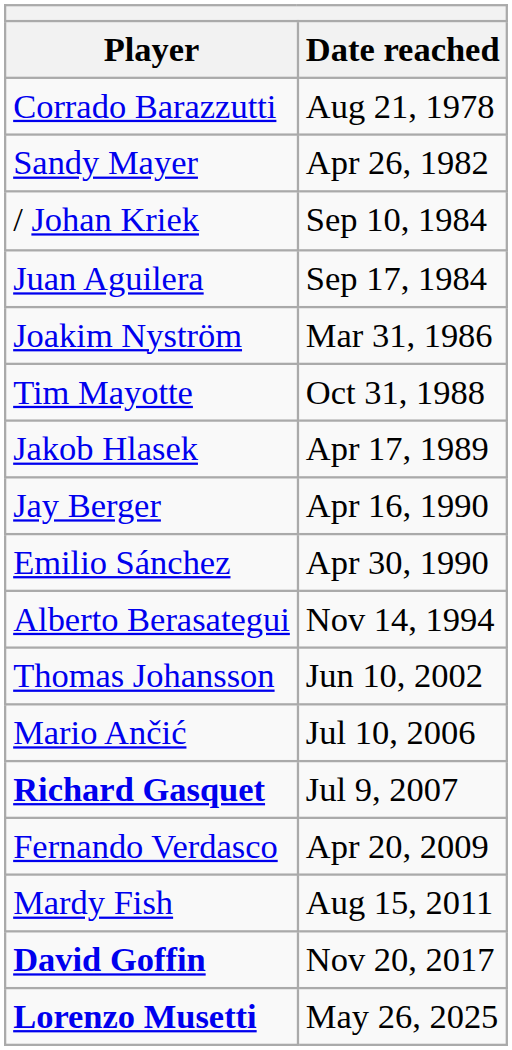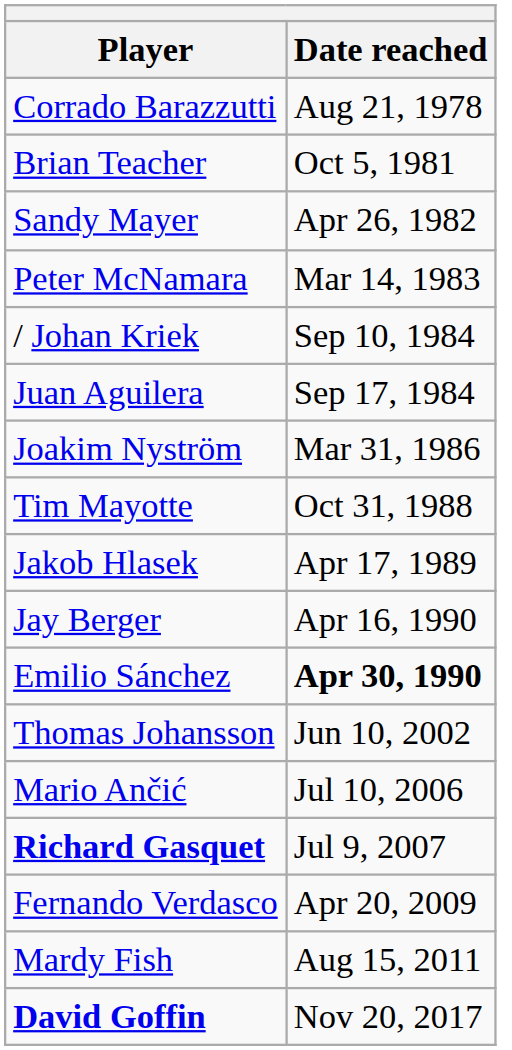+ row: (110, 163)
+ row: (130, 277)
(397, 561) normal -> (388, 675) bold
- row: (151, 618)
- row: (135, 1016)
